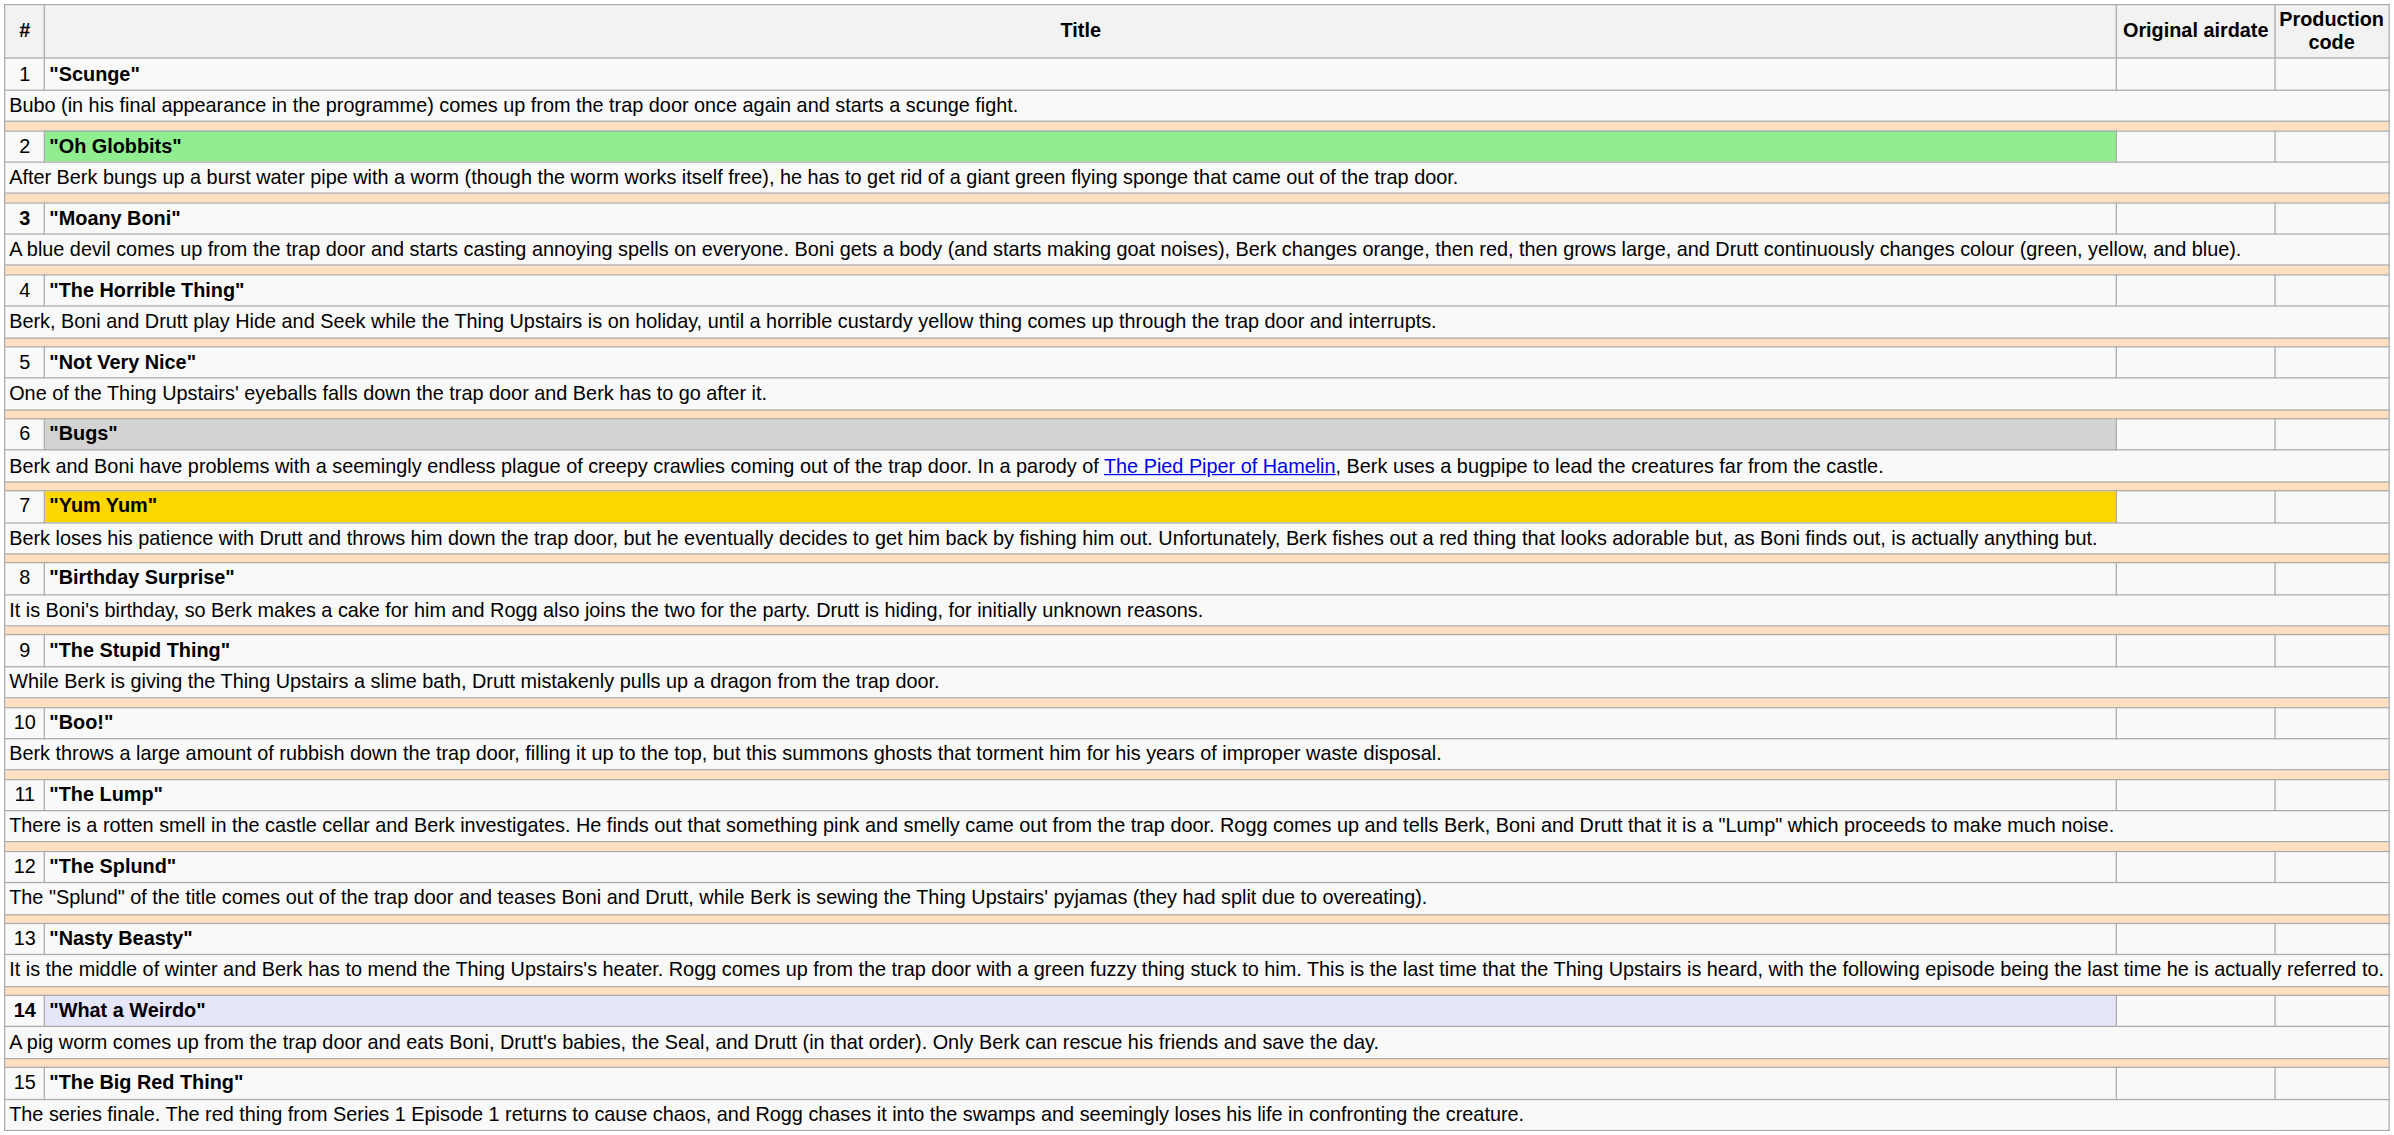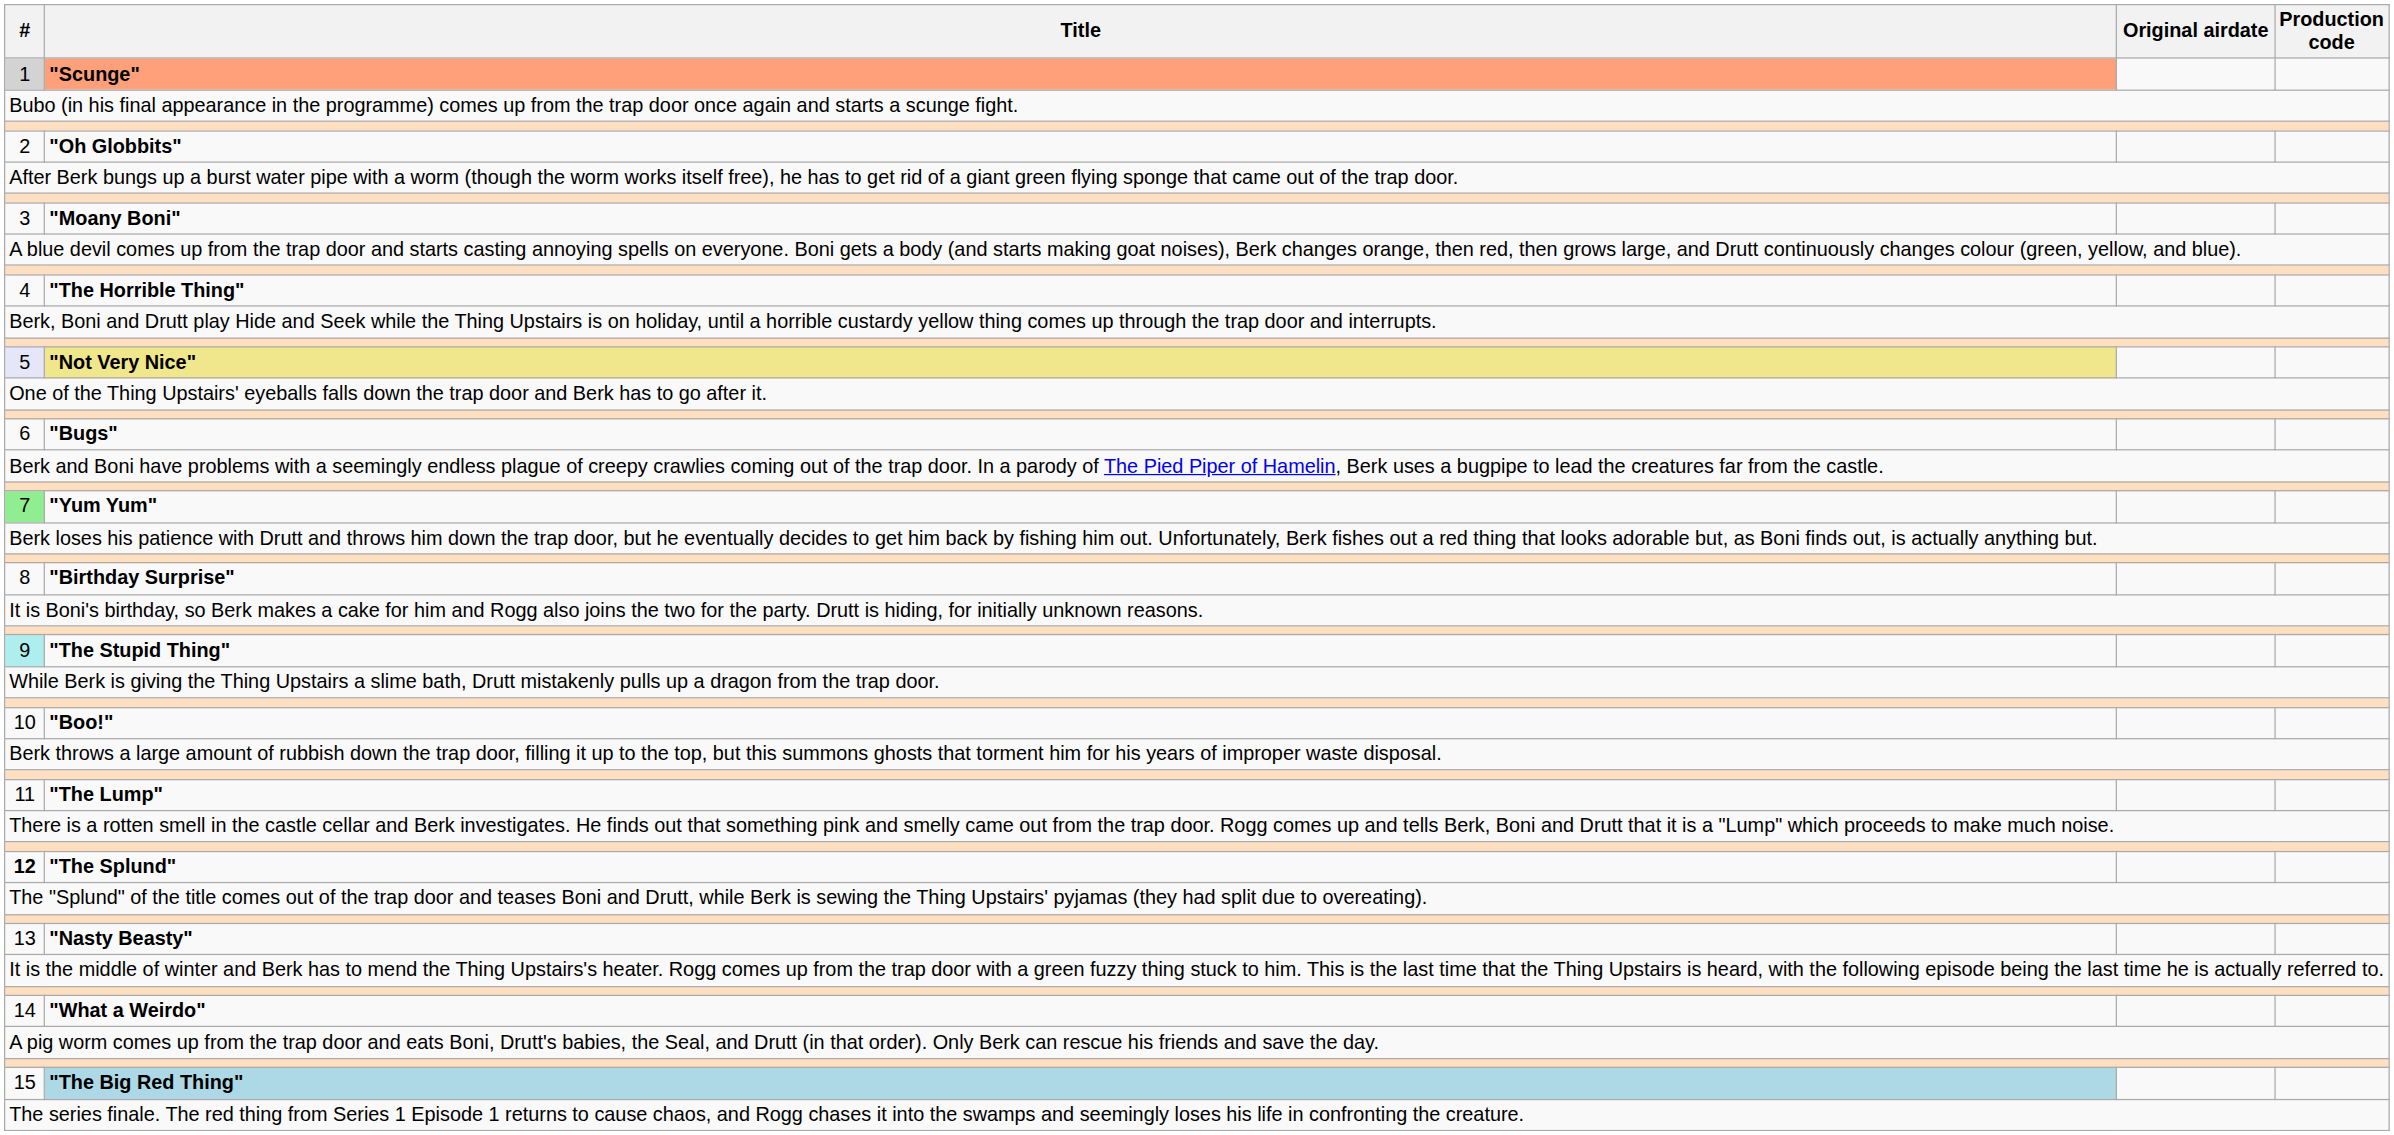(25, 74) no background -> (25, 74) lightgrey background
(95, 74) no background -> (95, 74) lightsalmon background
(116, 146) lightgreen background -> (116, 146) no background
(25, 218) bold -> (25, 218) normal
(25, 362) no background -> (25, 362) lavender background
(123, 362) no background -> (123, 362) khaki background
(84, 434) lightgrey background -> (84, 434) no background
(25, 506) no background -> (25, 506) lightgreen background
(103, 506) gold background -> (103, 506) no background
(25, 650) no background -> (25, 650) paleturquoise background
(25, 866) normal -> (25, 866) bold
(25, 1010) bold -> (25, 1010) normal
(127, 1010) lavender background -> (127, 1010) no background
(146, 1083) no background -> (146, 1083) lightblue background
